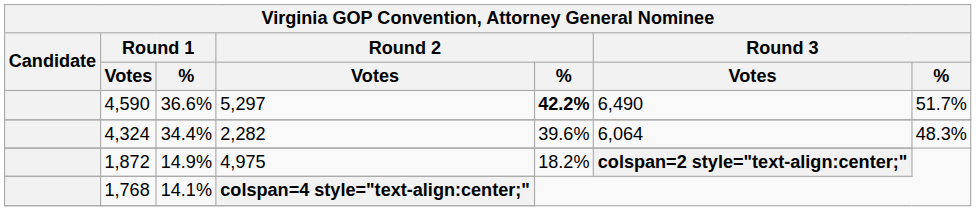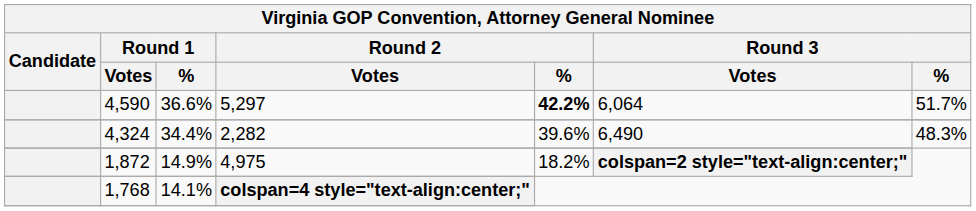(620, 104) 6,490 -> (620, 104) 6,064
(620, 133) 6,064 -> (620, 133) 6,490
